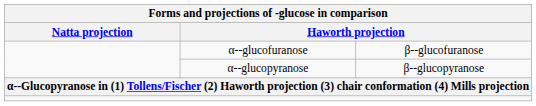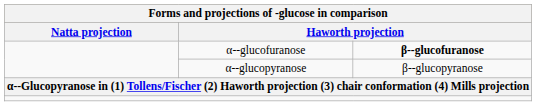(444, 50) normal -> (442, 50) bold
